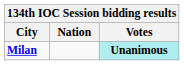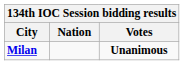(139, 50) paleturquoise background -> (139, 50) no background
